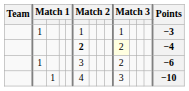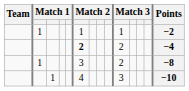(169, 32) −3 -> (169, 32) −2
(121, 47) lightyellow background -> (121, 47) no background
(169, 63) −6 -> (169, 63) −8
